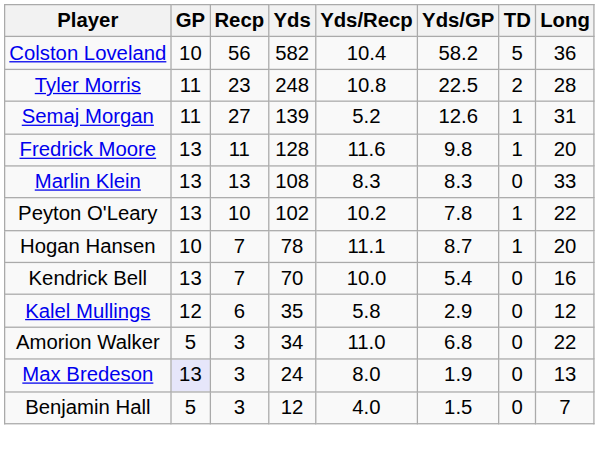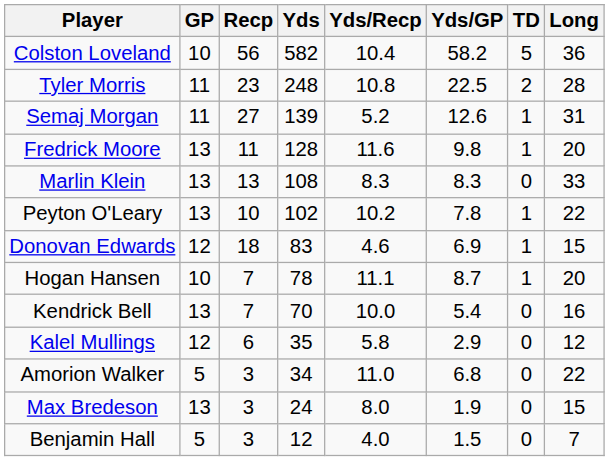+ row: (92, 246)
(190, 375) lavender background -> (199, 407) no background
(565, 375) 13 -> (574, 407) 15
